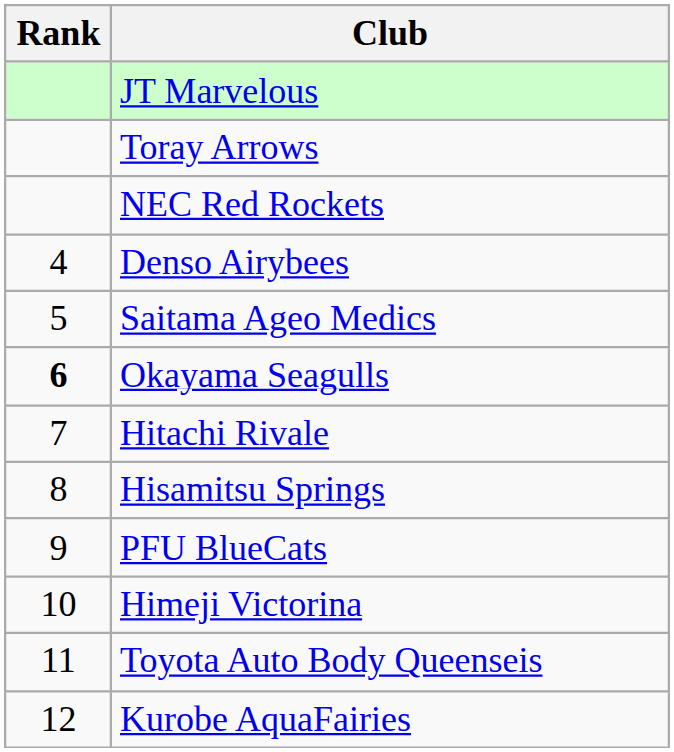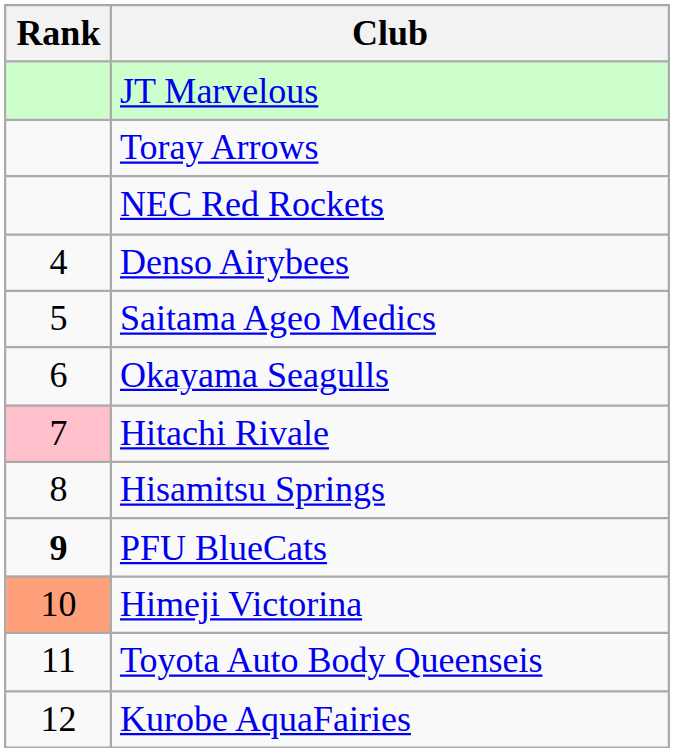(58, 375) bold -> (58, 375) normal
(58, 432) no background -> (58, 432) pink background
(58, 546) normal -> (58, 546) bold
(58, 603) no background -> (58, 603) lightsalmon background
